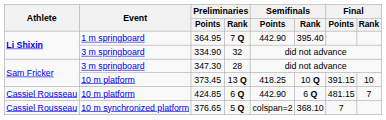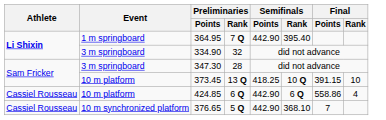(341, 94) 481.15 -> (328, 94) 558.86
(369, 94) 7 -> (355, 94) 4
(273, 108) colspan=2 -> (266, 108) 442.90
